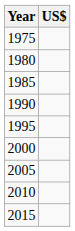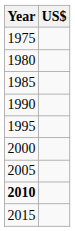(21, 193) normal -> (21, 193) bold
